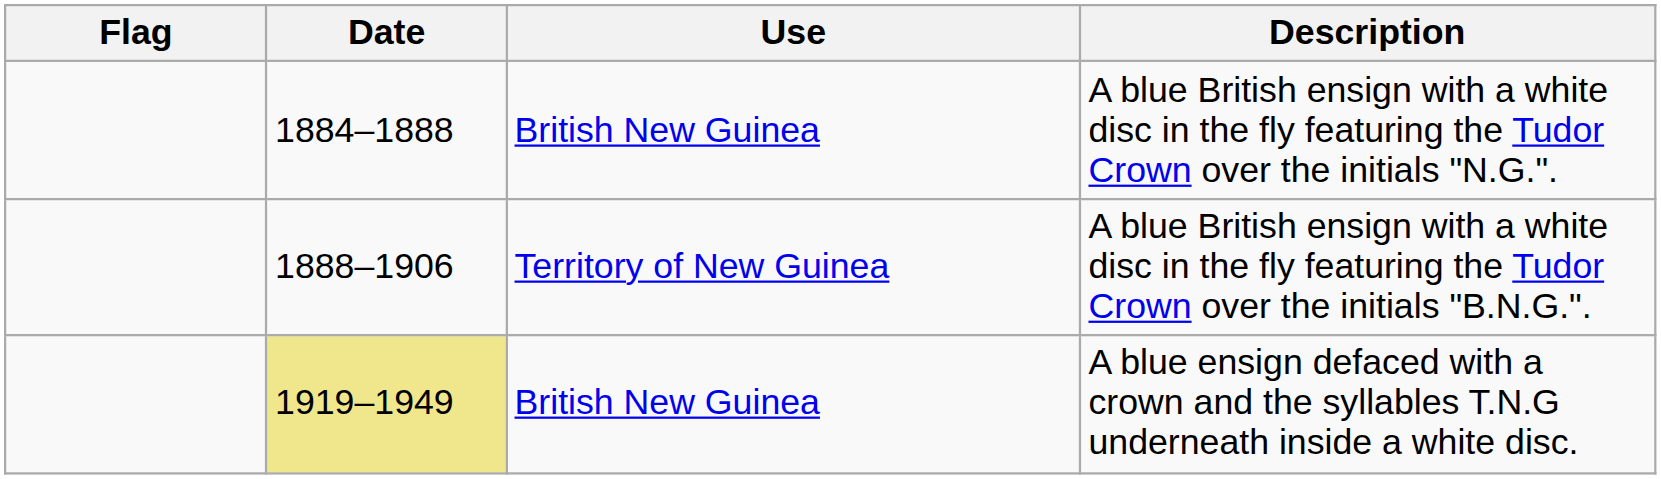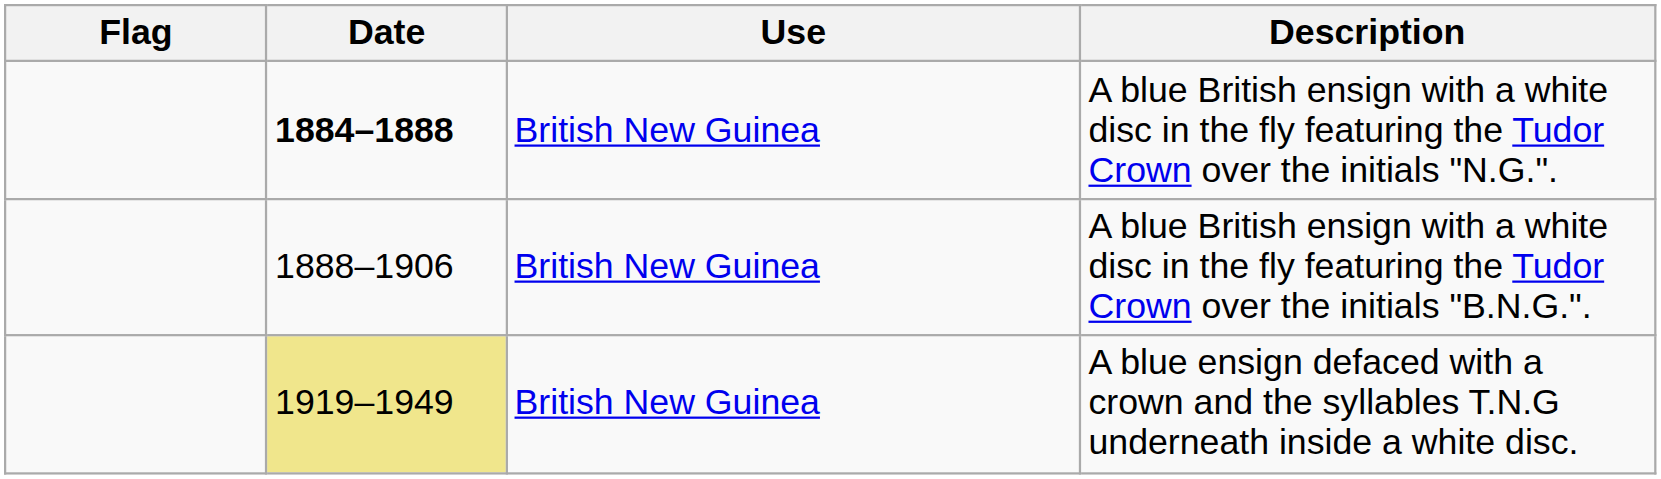(364, 129) normal -> (364, 129) bold
(702, 266) Territory of New Guinea -> (667, 266) British New Guinea
